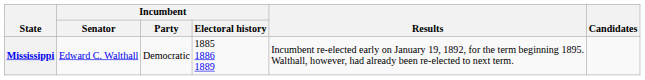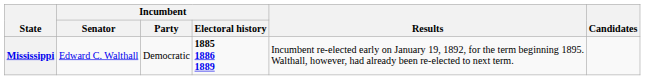(205, 55) normal -> (205, 55) bold
